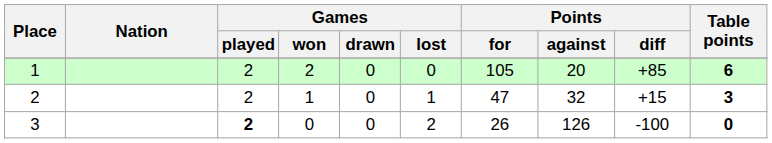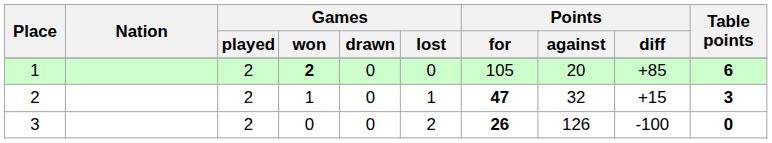(309, 71) normal -> (309, 71) bold
(500, 97) normal -> (500, 97) bold
(248, 124) bold -> (248, 124) normal
(500, 124) normal -> (500, 124) bold
